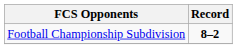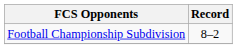(210, 33) bold -> (210, 33) normal
